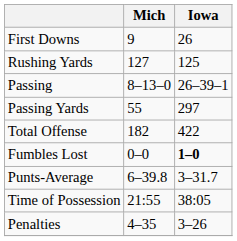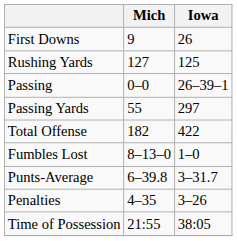(149, 85) 8–13–0 -> (138, 85) 0–0
(138, 154) 0–0 -> (149, 154) 8–13–0
(189, 154) bold -> (189, 154) normal
rows swapped: (34, 223) <-> (64, 200)
